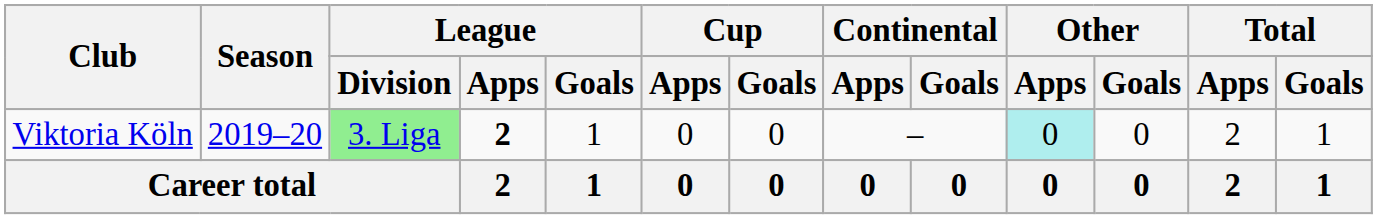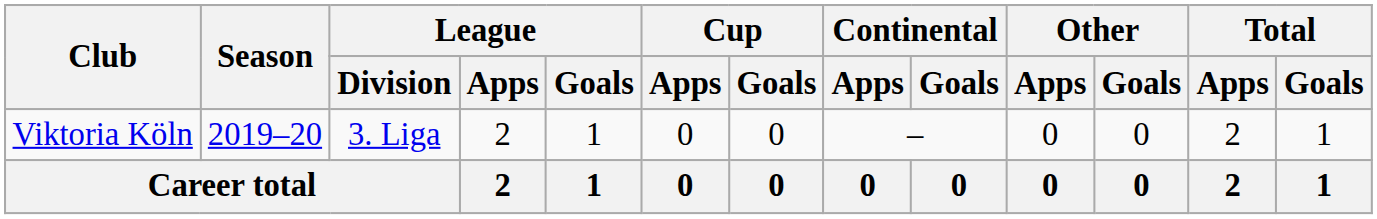(394, 133) lightgreen background -> (394, 133) no background
(503, 133) bold -> (503, 133) normal
(1050, 133) paleturquoise background -> (1050, 133) no background
